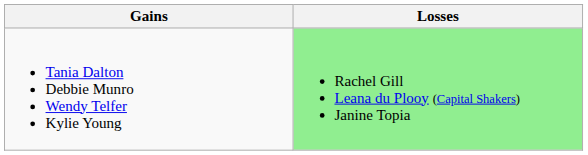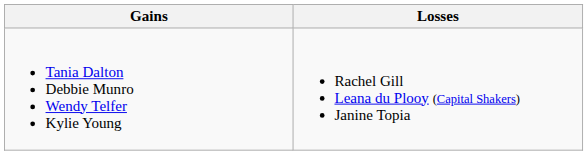(438, 98) lightgreen background -> (438, 98) no background
